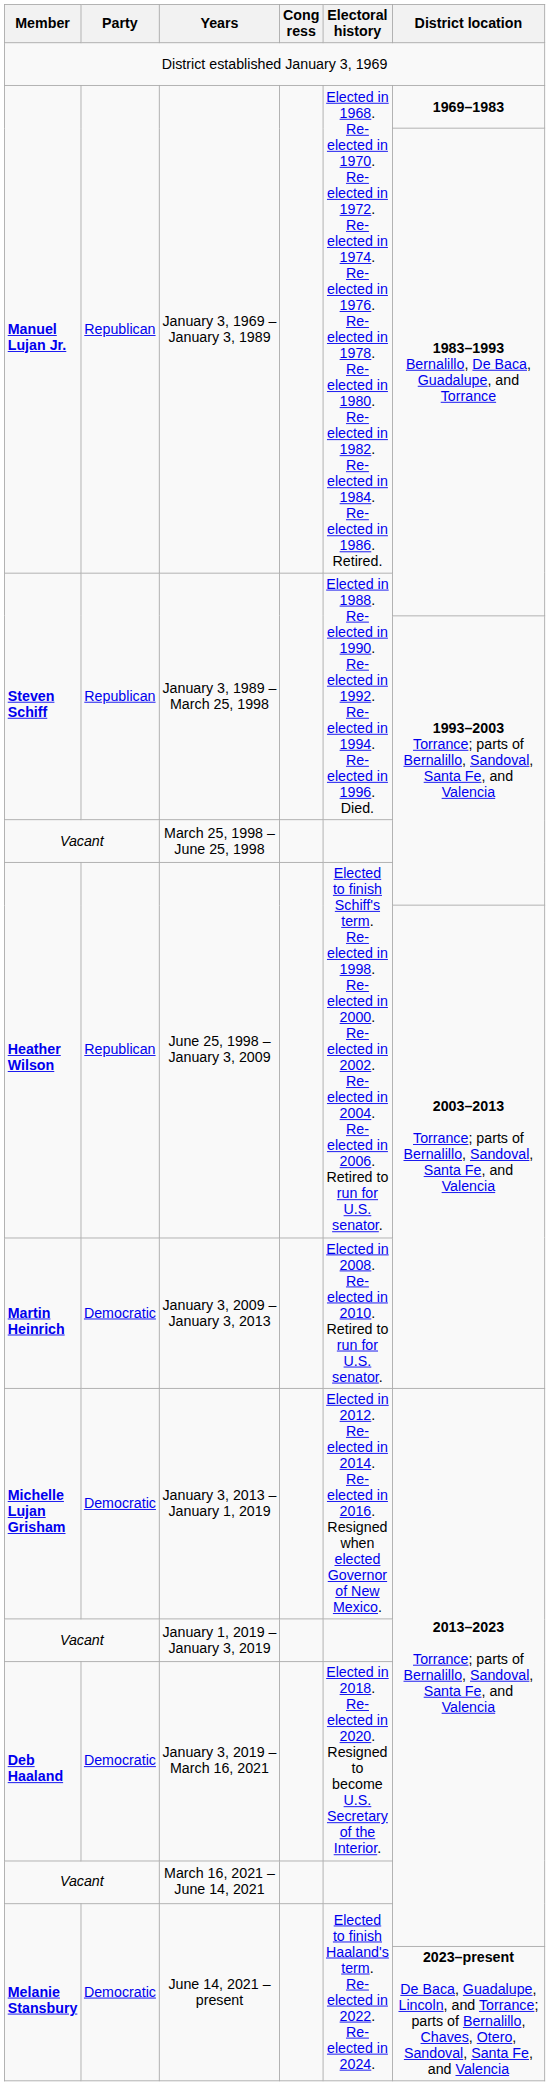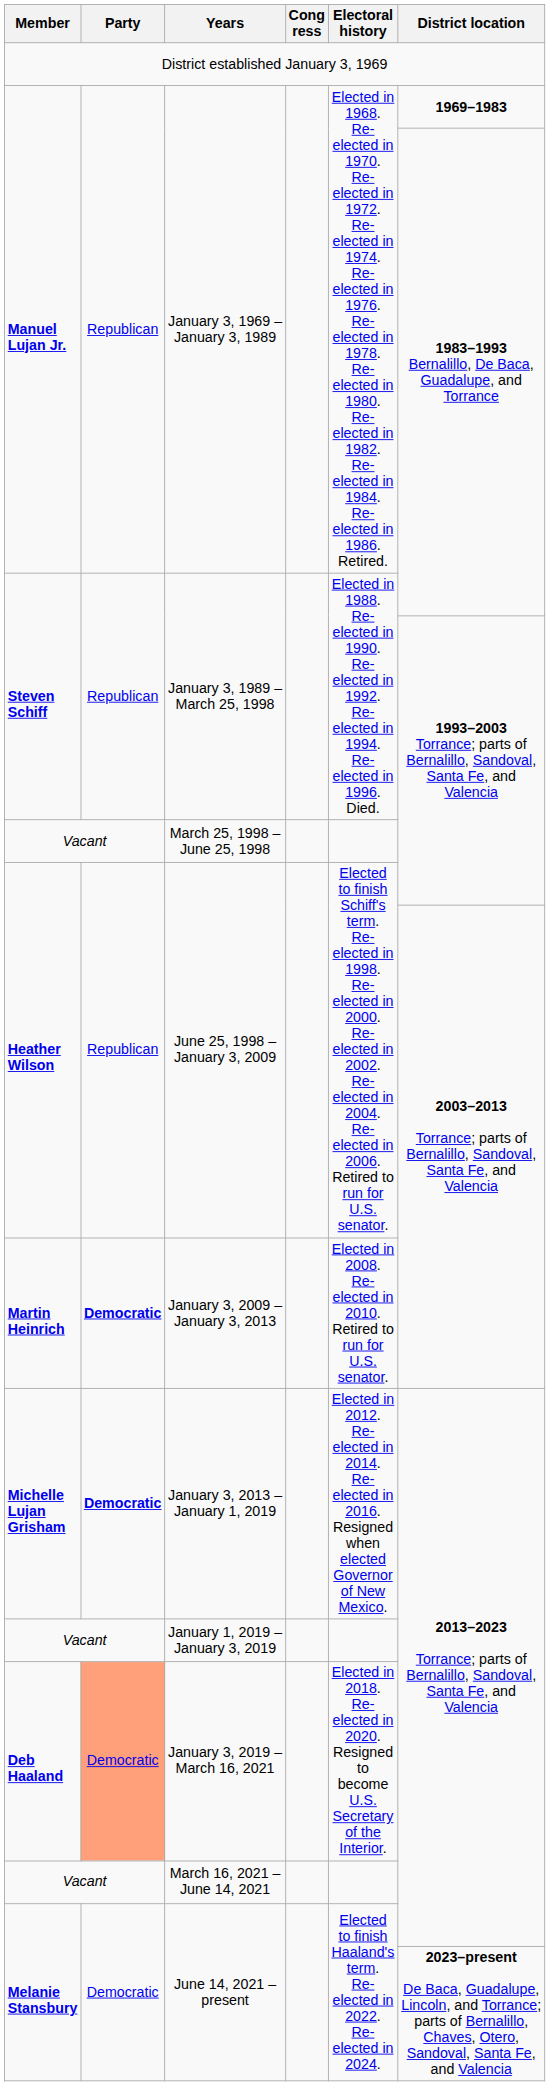(120, 1312) normal -> (123, 1312) bold
(120, 1503) normal -> (123, 1503) bold
(120, 1761) no background -> (123, 1761) lightsalmon background
